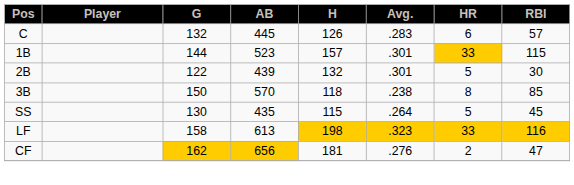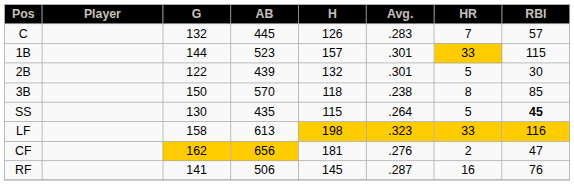(468, 33) 6 -> (468, 33) 7
(536, 111) normal -> (536, 111) bold
+ row: (23, 170)
